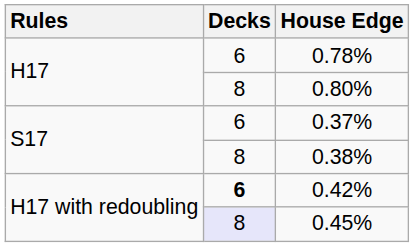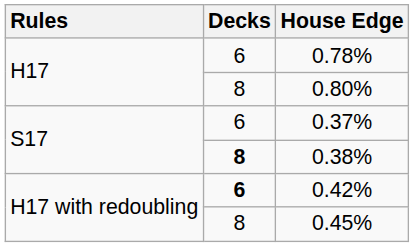(239, 156) normal -> (239, 156) bold
(239, 223) lavender background -> (239, 223) no background
